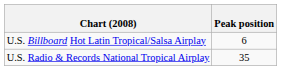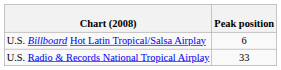(244, 57) 35 -> (244, 57) 33
